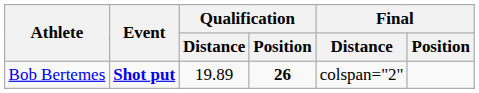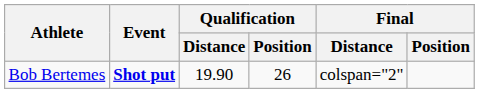(214, 74) 19.89 -> (214, 74) 19.90
(283, 74) bold -> (283, 74) normal
